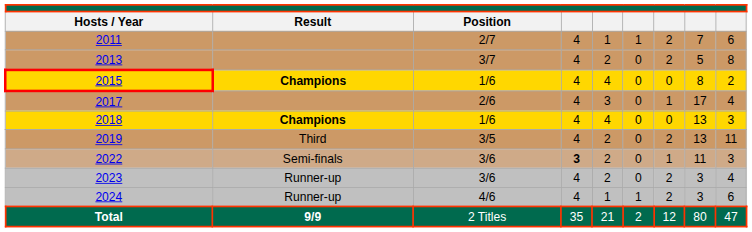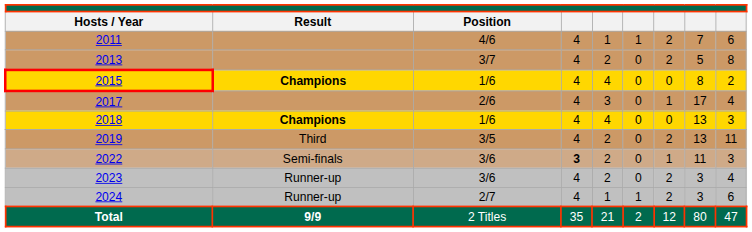(487, 41) 2/7 -> (487, 41) 4/6
(487, 197) 4/6 -> (487, 197) 2/7
